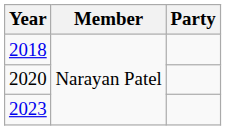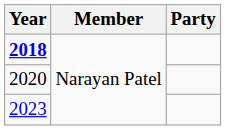(28, 49) normal -> (28, 49) bold
